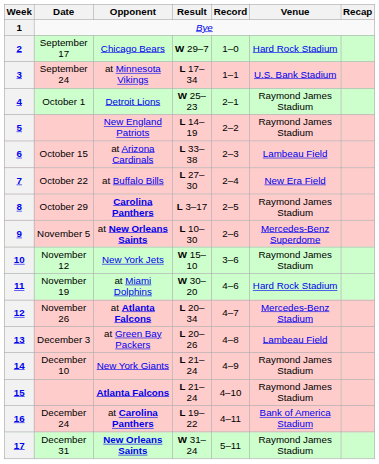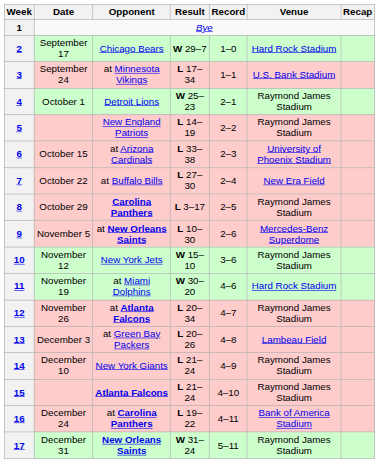(295, 154) Lambeau Field -> (294, 154) University of Phoenix Stadium
(295, 313) Mercedes-Benz Stadium -> (294, 313) Raymond James Stadium
